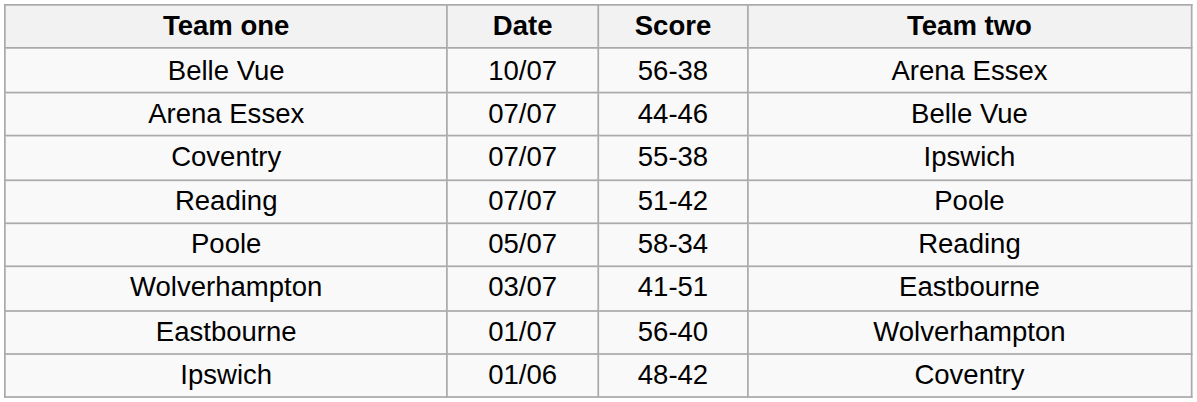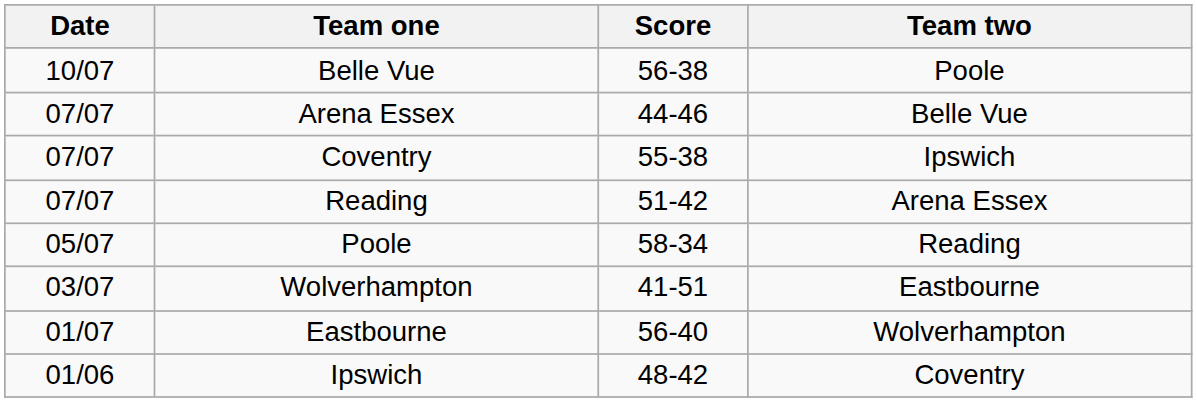columns swapped: (523, 26) <-> (226, 26)
(969, 69) Arena Essex -> (969, 69) Poole
(969, 200) Poole -> (969, 200) Arena Essex
